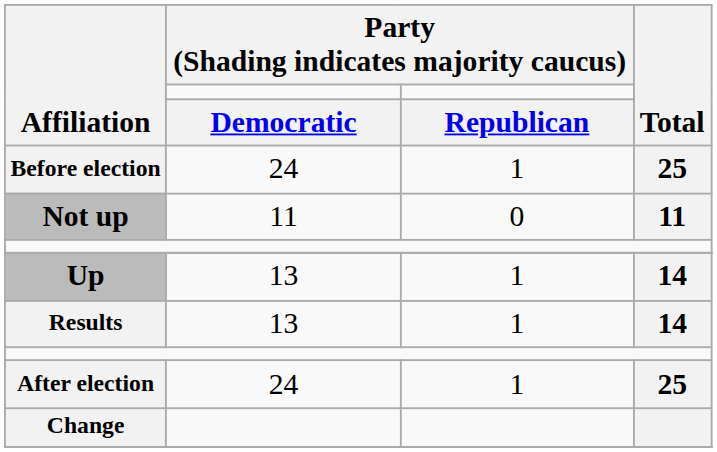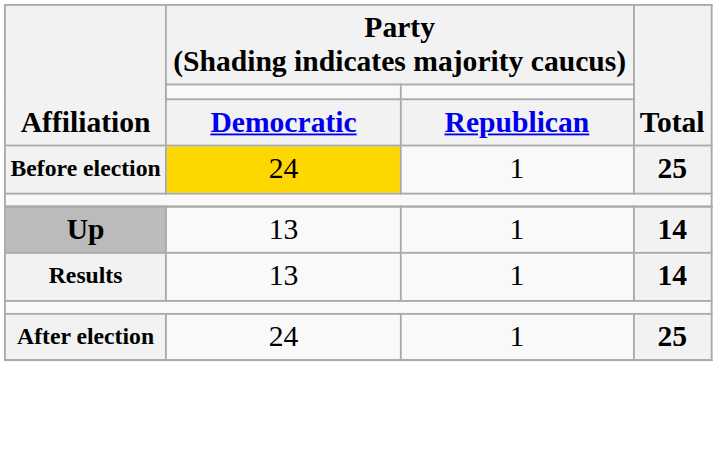(284, 168) no background -> (284, 168) gold background
- row: (86, 215)
- row: (86, 426)
